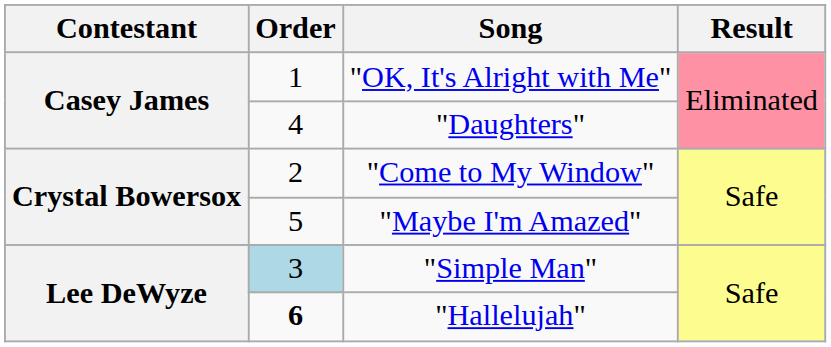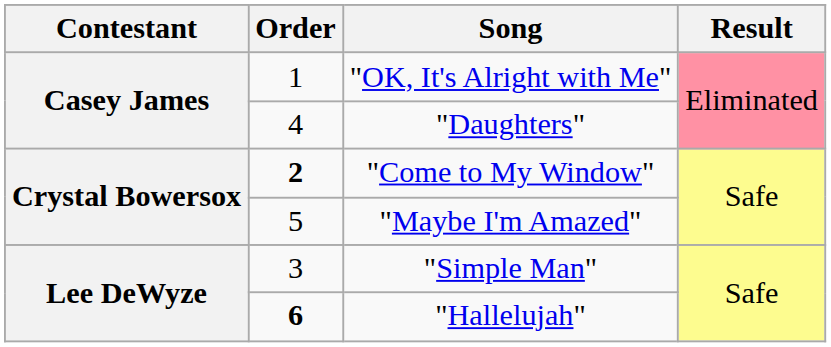(295, 172) normal -> (295, 172) bold
(295, 268) lightblue background -> (295, 268) no background
